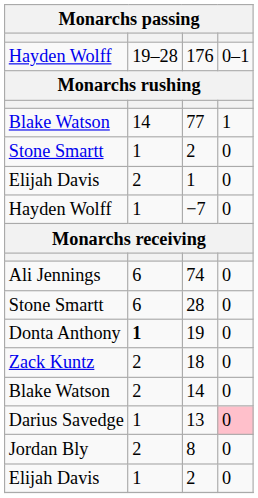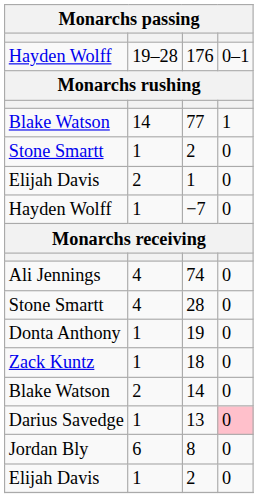(137, 275) 6 -> (137, 275) 4
(137, 304) 6 -> (137, 304) 4
(137, 333) bold -> (137, 333) normal
(137, 362) 2 -> (137, 362) 1
(137, 449) 2 -> (137, 449) 6
